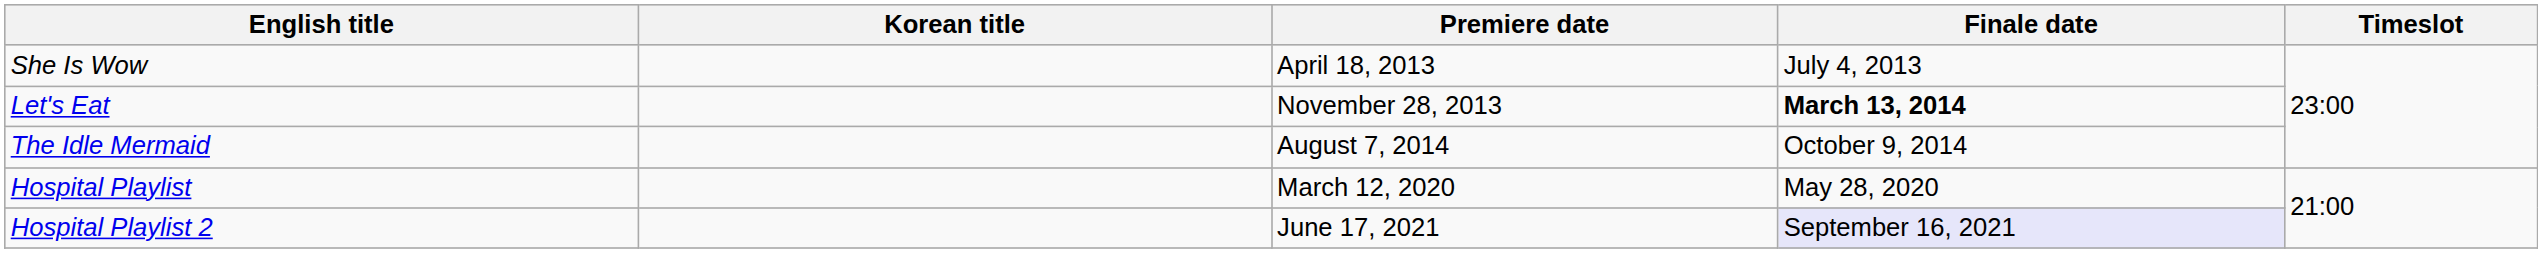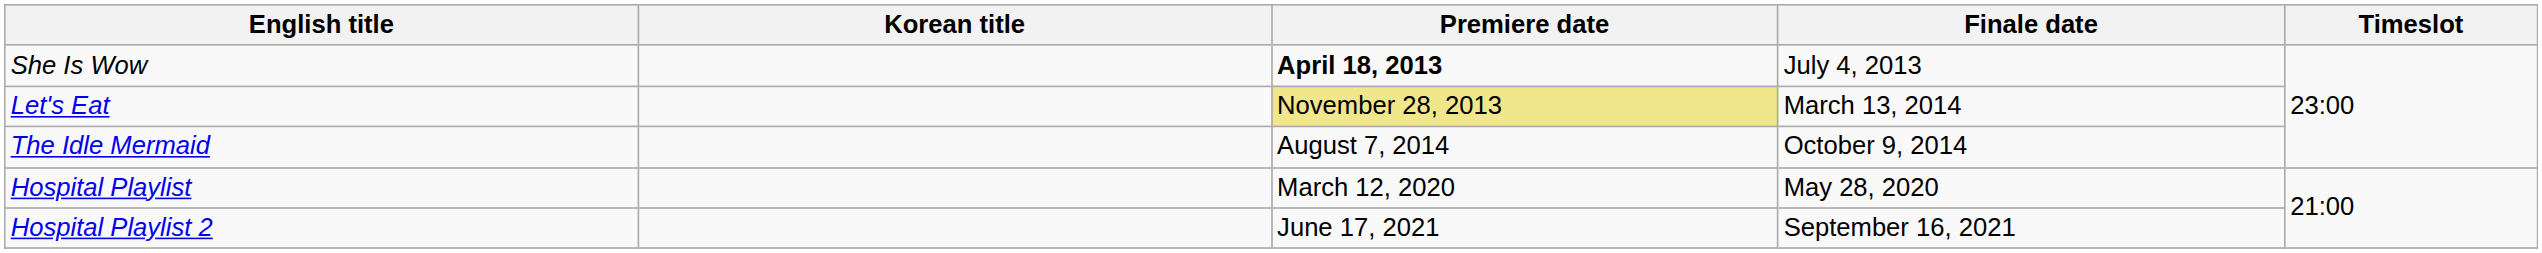(1356, 65) normal -> (1360, 65) bold
(1390, 106) no background -> (1390, 106) khaki background
(1875, 106) bold -> (1873, 106) normal
(1900, 227) lavender background -> (1900, 227) no background
